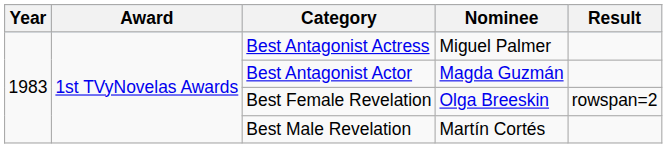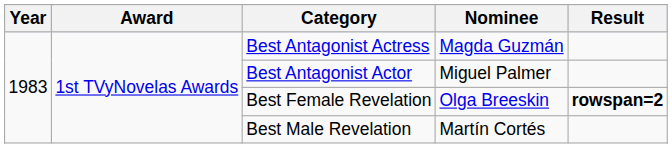(495, 45) Miguel Palmer -> (502, 45) Magda Guzmán
(502, 73) Magda Guzmán -> (495, 73) Miguel Palmer
(615, 101) normal -> (617, 101) bold
